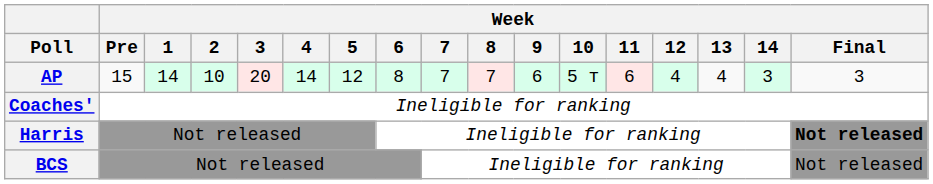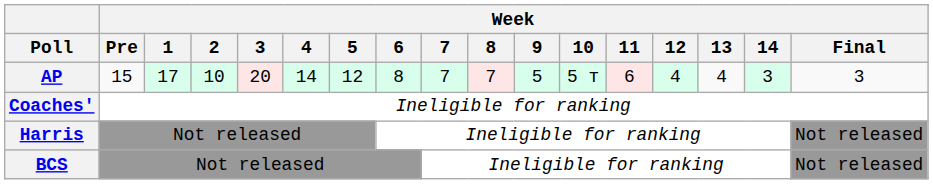(168, 77) 14 -> (168, 77) 17
(537, 77) 6 -> (537, 77) 5
(859, 135) bold -> (859, 135) normal
